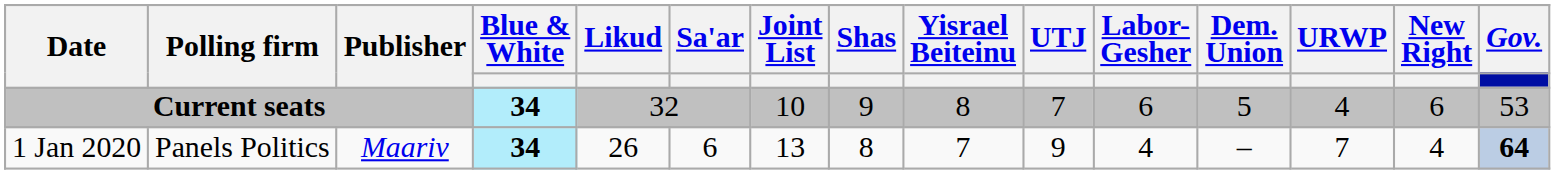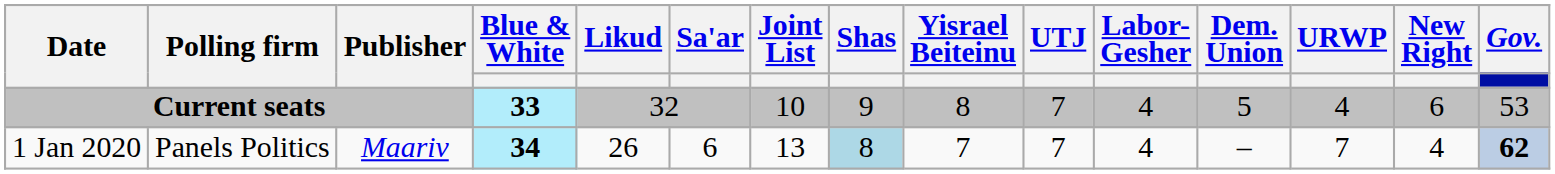(525, 107) 34 -> (525, 107) 33
(1146, 107) 6 -> (1146, 107) 4
(866, 147) no background -> (866, 147) lightblue background
(1058, 147) 9 -> (1058, 147) 7
(1514, 147) 64 -> (1514, 147) 62
